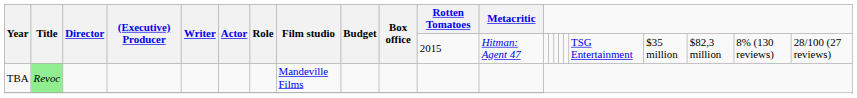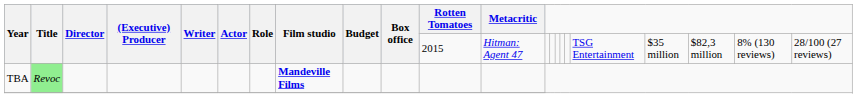(303, 78) normal -> (304, 78) bold
